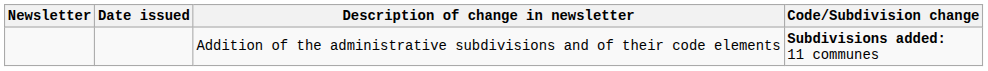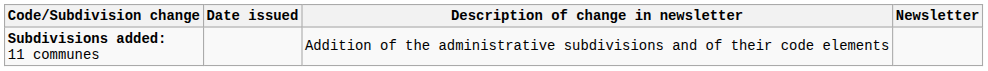columns swapped: (50, 16) <-> (883, 16)
